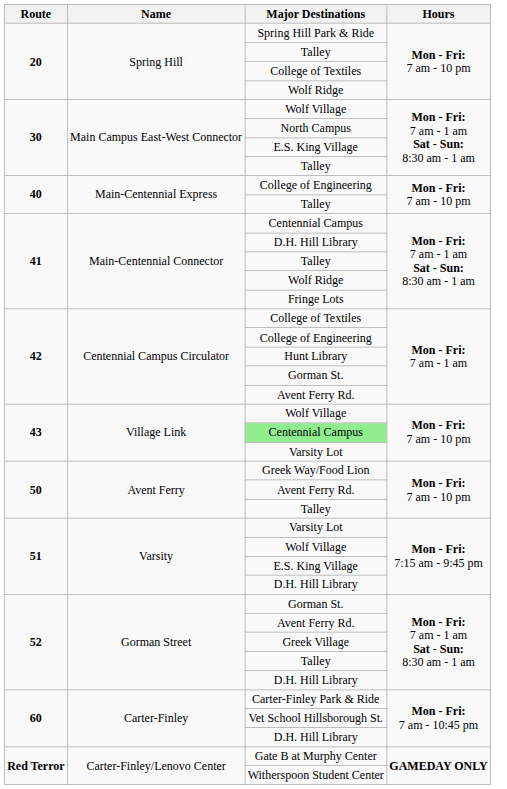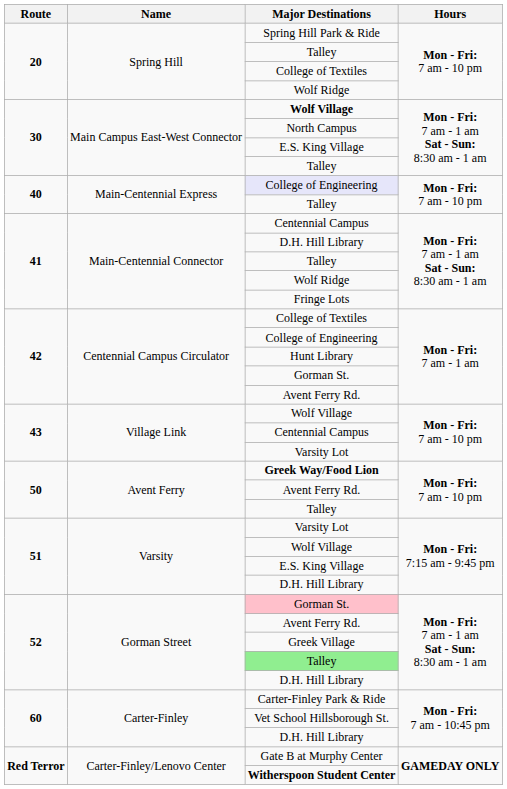(316, 109) normal -> (322, 109) bold
(316, 185) no background -> (322, 185) lavender background
(316, 432) lightgreen background -> (322, 432) no background
(316, 470) normal -> (322, 470) bold
(316, 603) no background -> (322, 603) pink background
(316, 661) no background -> (322, 661) lightgreen background
(316, 775) normal -> (322, 775) bold
